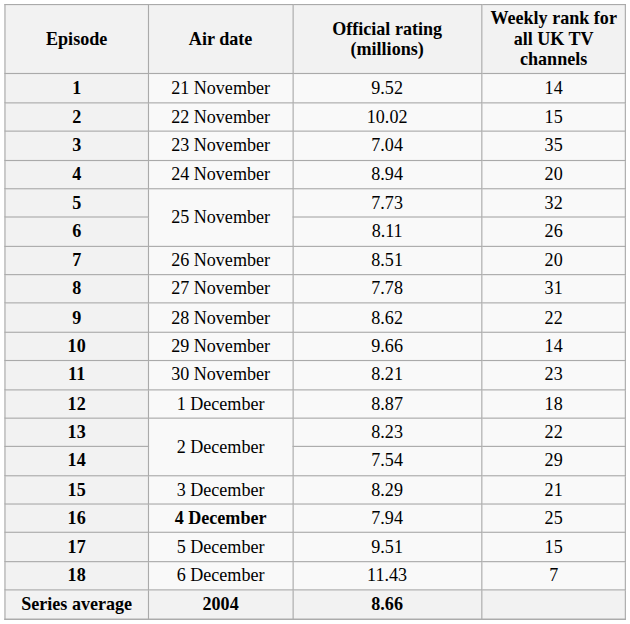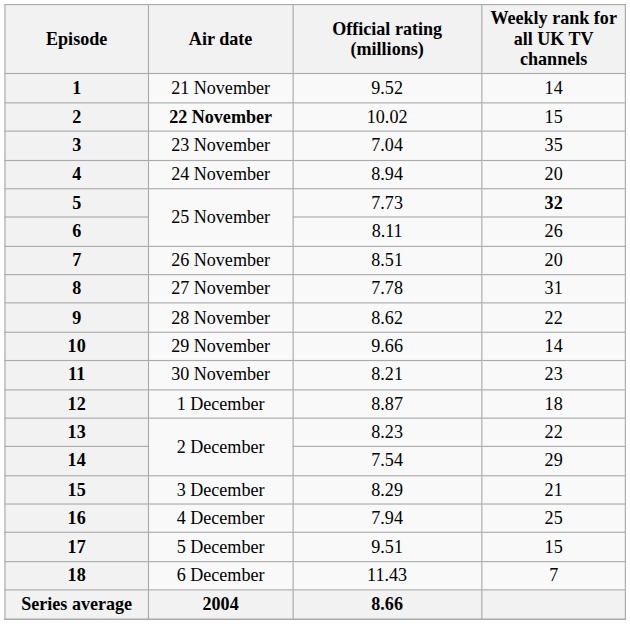(221, 116) normal -> (221, 116) bold
(554, 202) normal -> (554, 202) bold
(221, 518) bold -> (221, 518) normal
